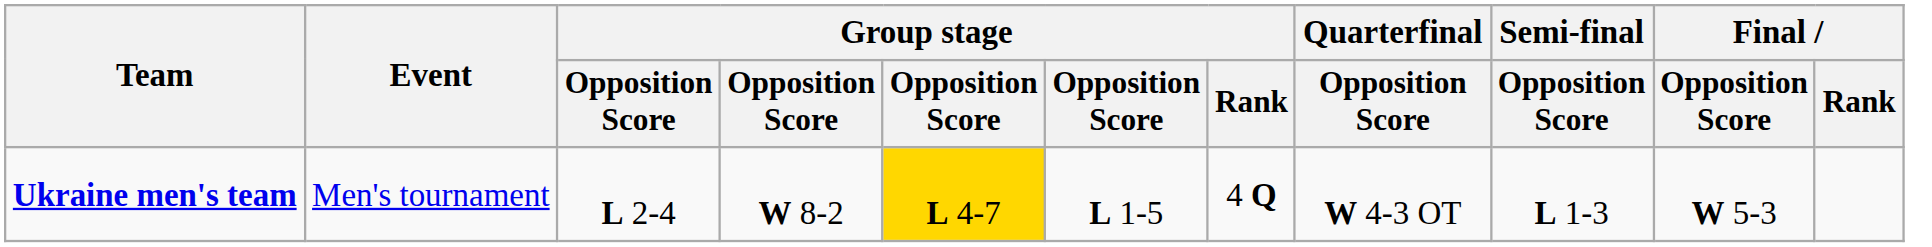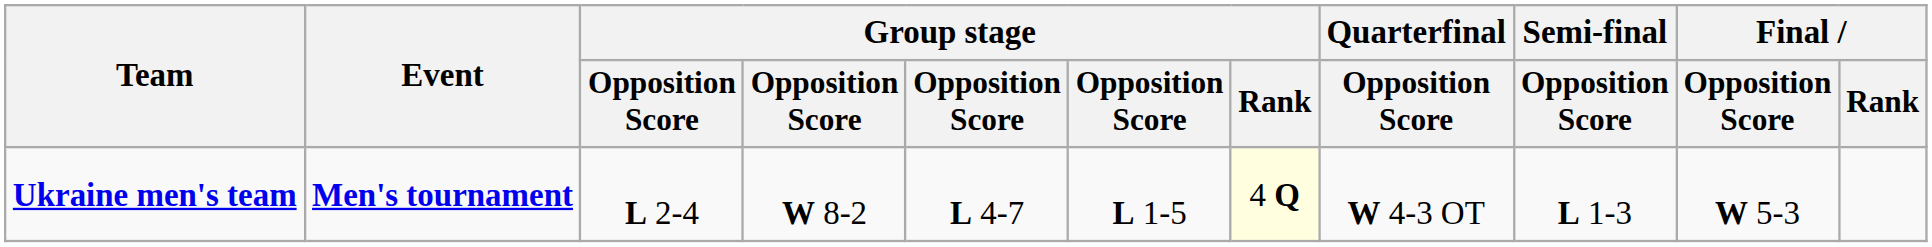(431, 194) normal -> (443, 194) bold
(964, 213) gold background -> (987, 213) no background
(1251, 194) no background -> (1275, 194) lightyellow background
